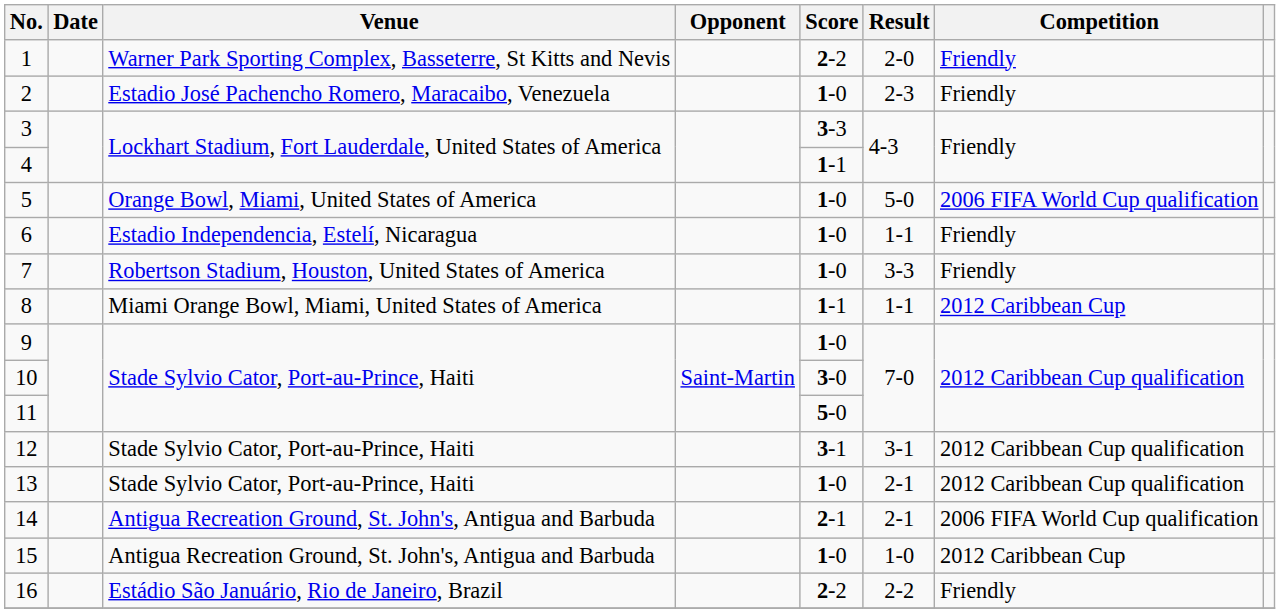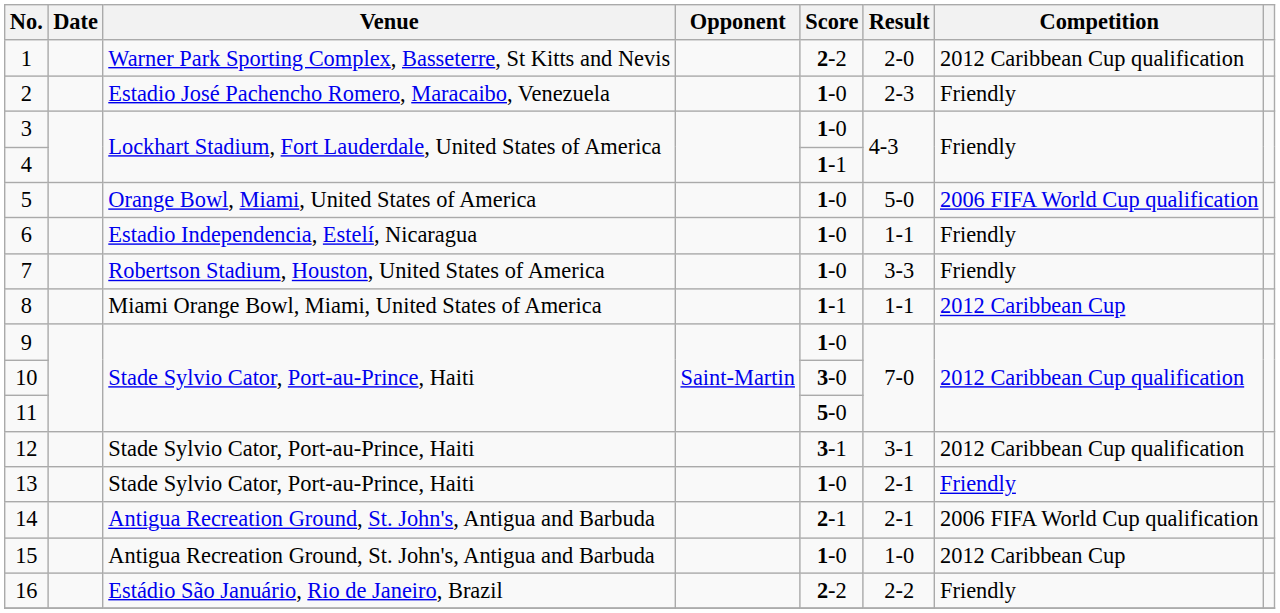(978, 57) Friendly -> (1092, 57) 2012 Caribbean Cup qualification
(832, 128) 3-3 -> (832, 128) 1-0
(1092, 484) 2012 Caribbean Cup qualification -> (978, 484) Friendly
